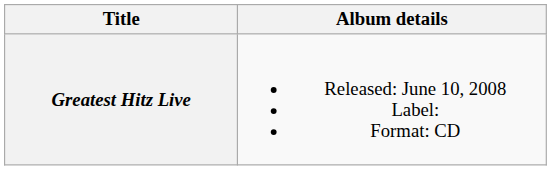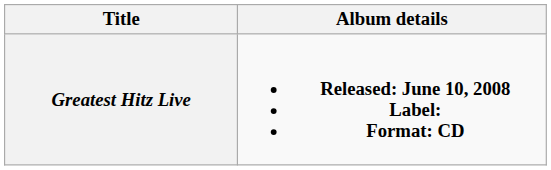(392, 110) normal -> (392, 110) bold
